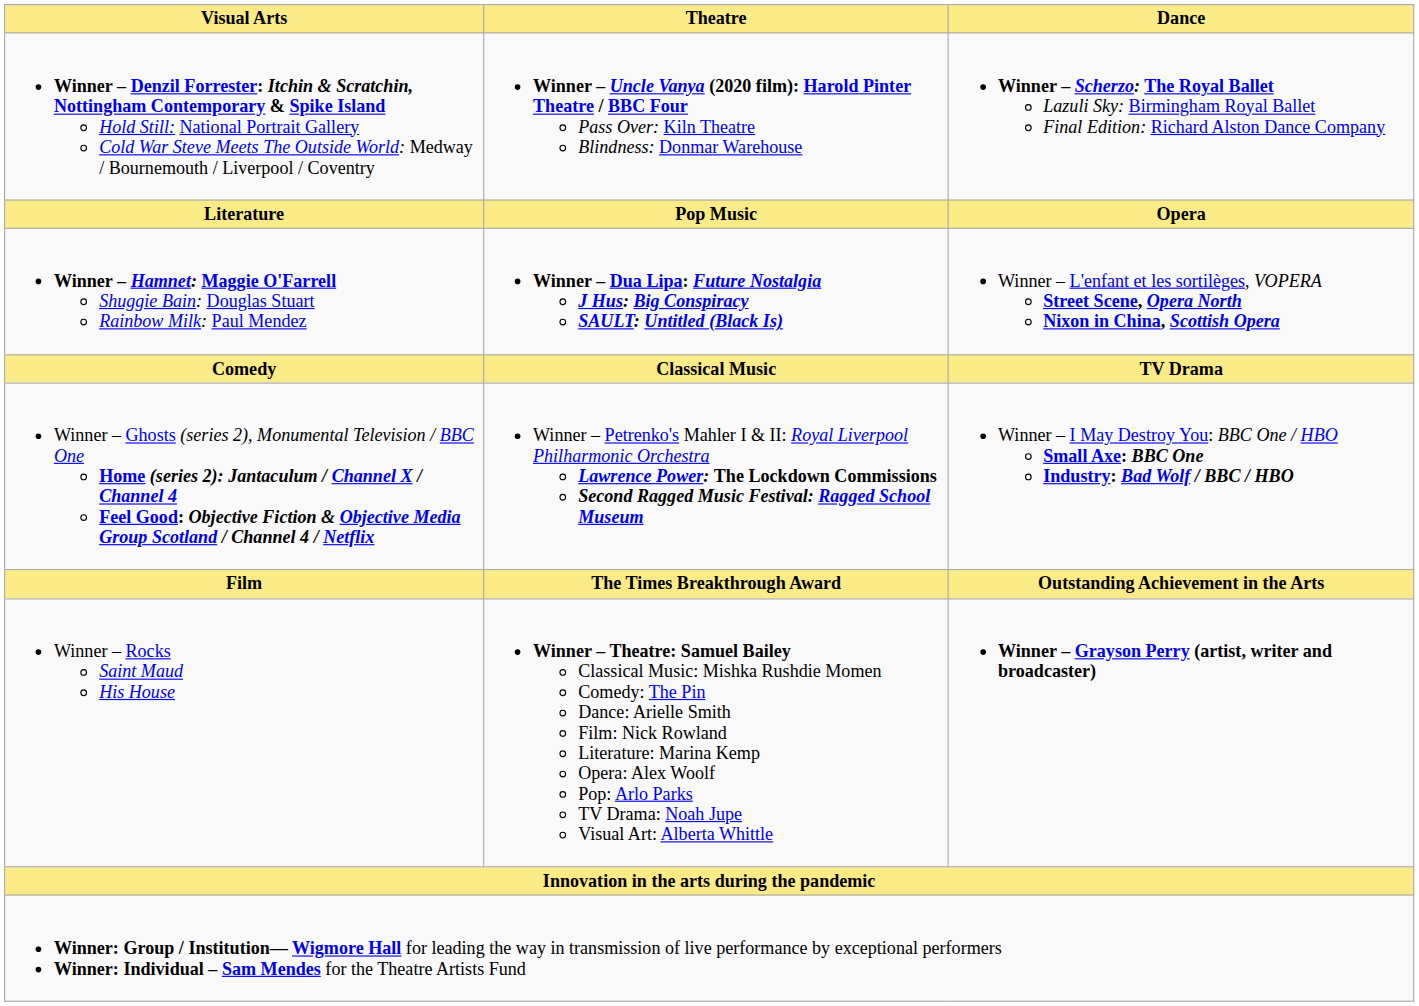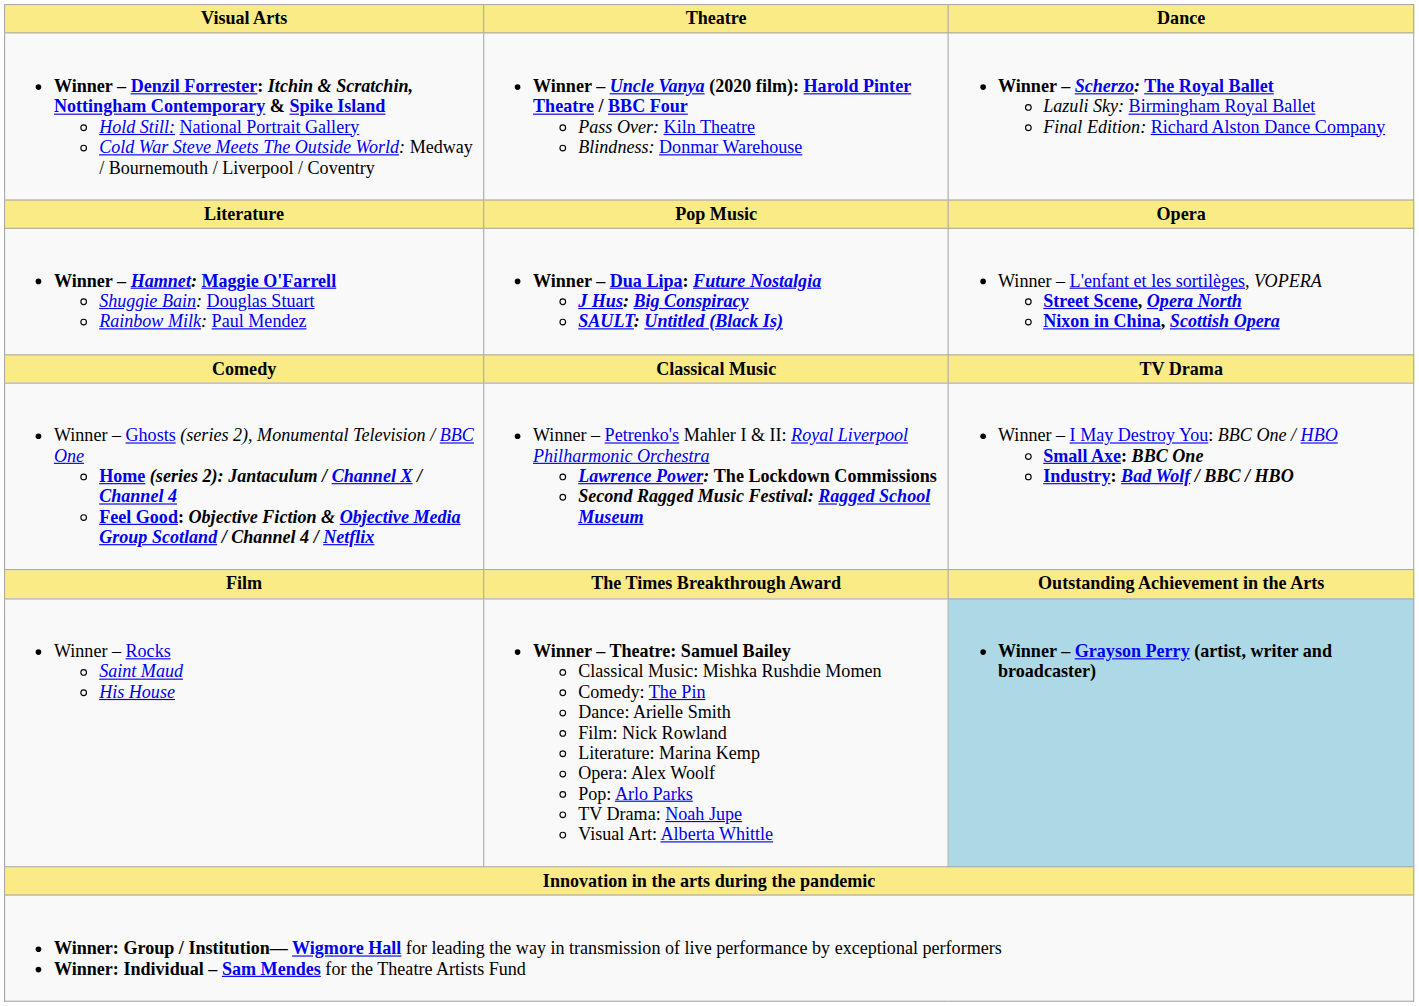(1181, 661) no background -> (1181, 661) lightblue background
